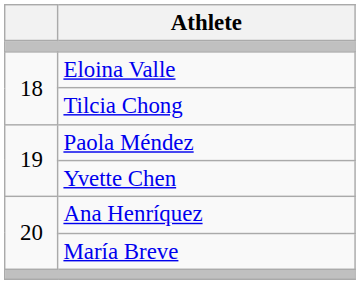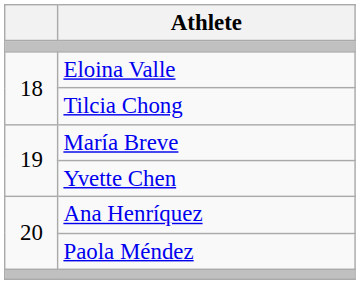(129, 142) Paola Méndez -> (121, 142) María Breve
(121, 250) María Breve -> (129, 250) Paola Méndez
